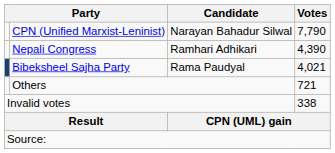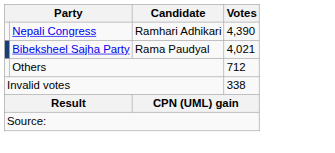- row: (89, 31)
(307, 85) 721 -> (236, 67) 712
